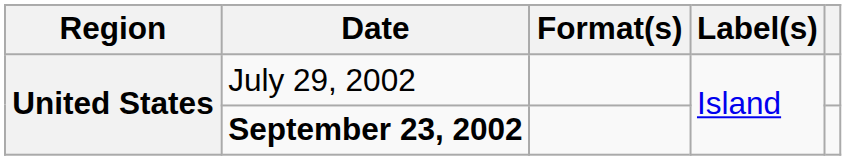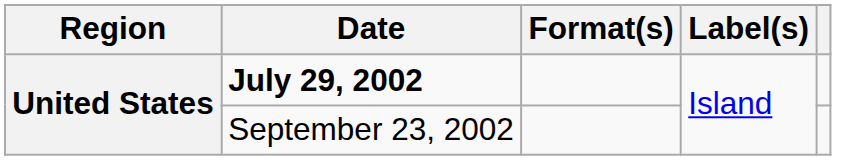(322, 79) normal -> (325, 79) bold
(375, 129) bold -> (371, 129) normal
